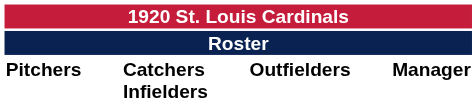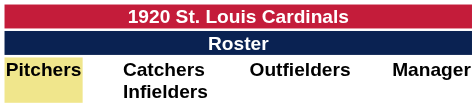(44, 69) no background -> (44, 69) khaki background
